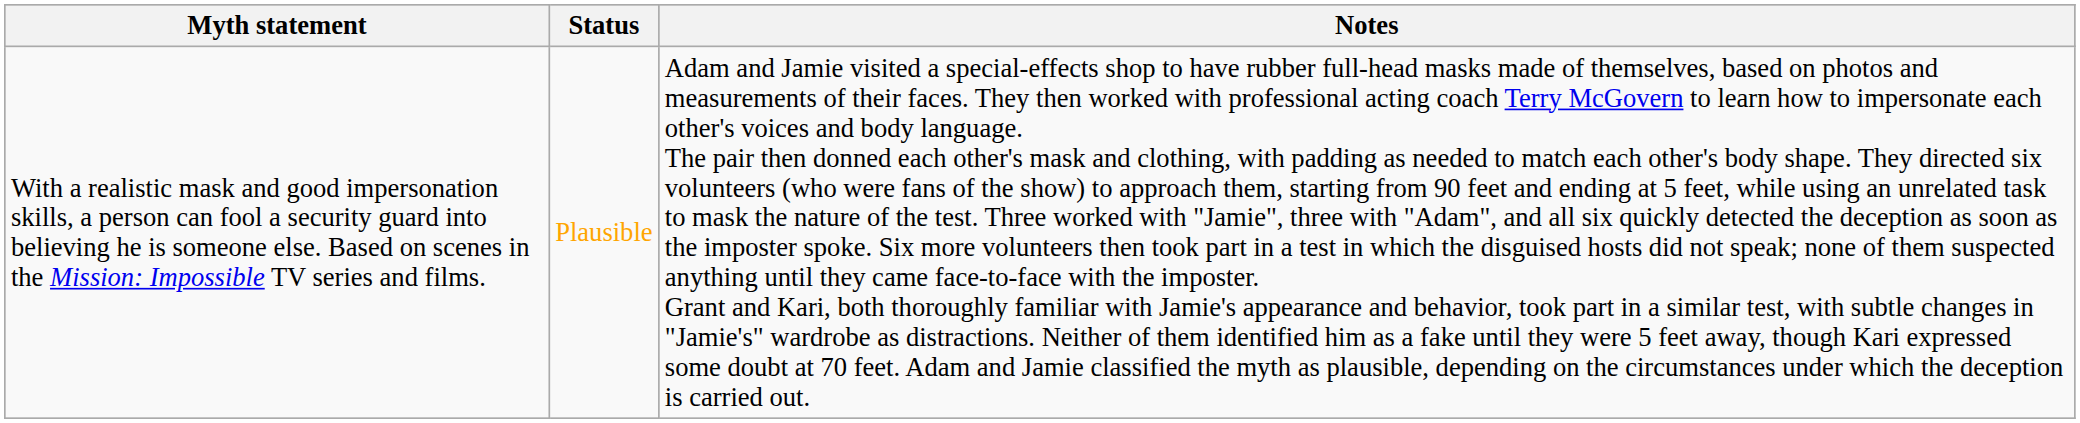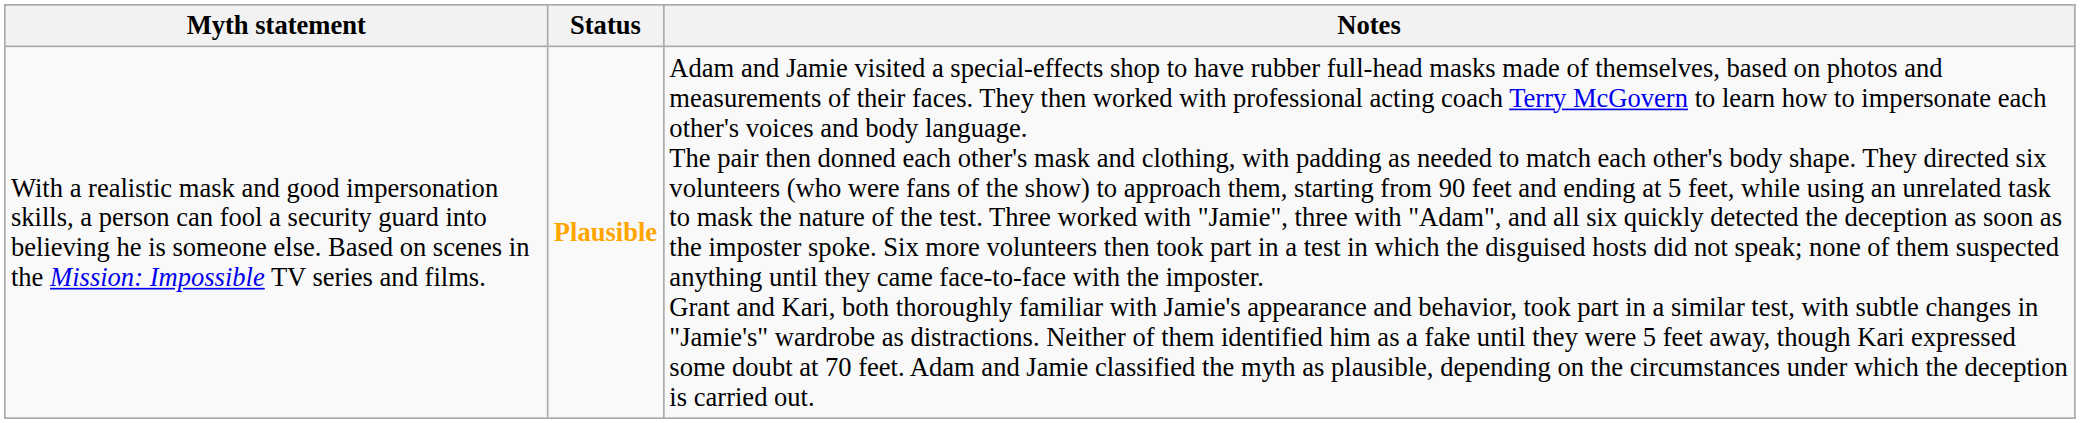(604, 232) normal -> (605, 232) bold
